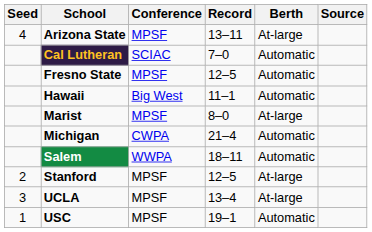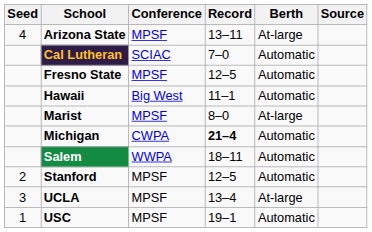(222, 136) normal -> (222, 136) bold
(280, 177) At-large -> (286, 177) Automatic
